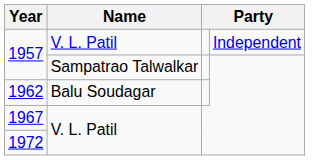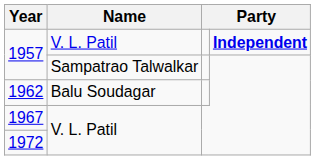(257, 42) normal -> (260, 42) bold
